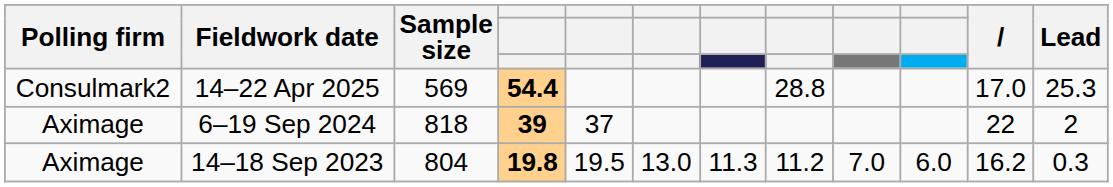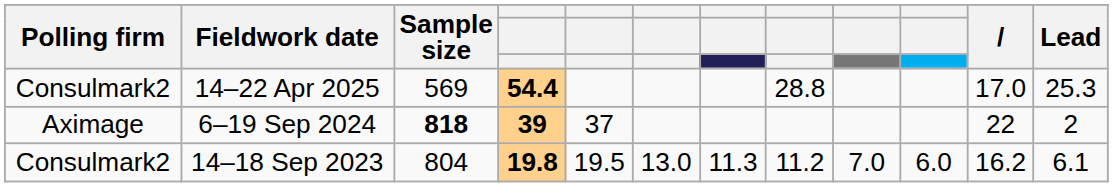(446, 125) normal -> (446, 125) bold
(93, 163) Aximage -> (93, 163) Consulmark2
(1071, 163) 0.3 -> (1071, 163) 6.1
